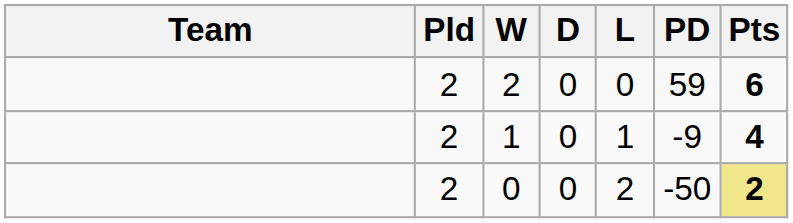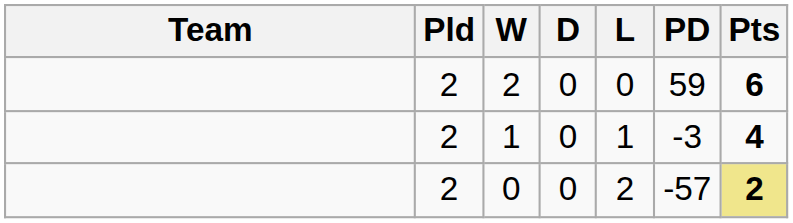(687, 136) -9 -> (687, 136) -3
(687, 189) -50 -> (687, 189) -57
